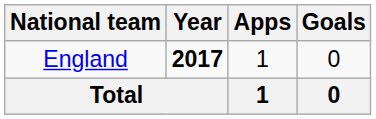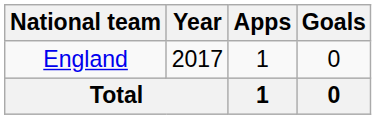(197, 59) bold -> (197, 59) normal
